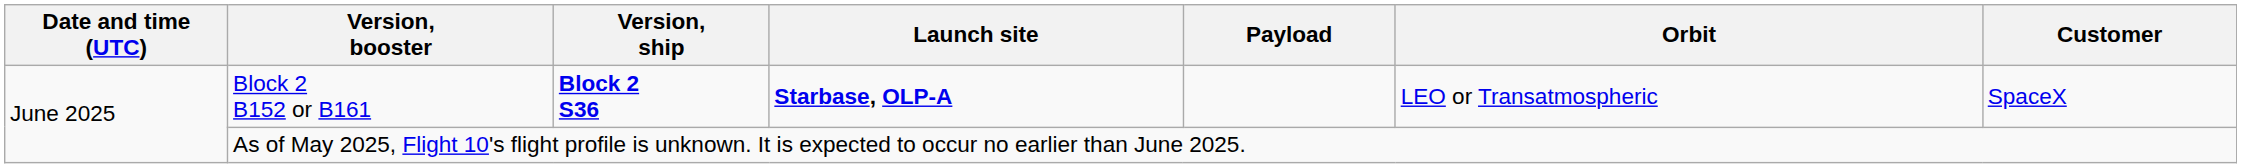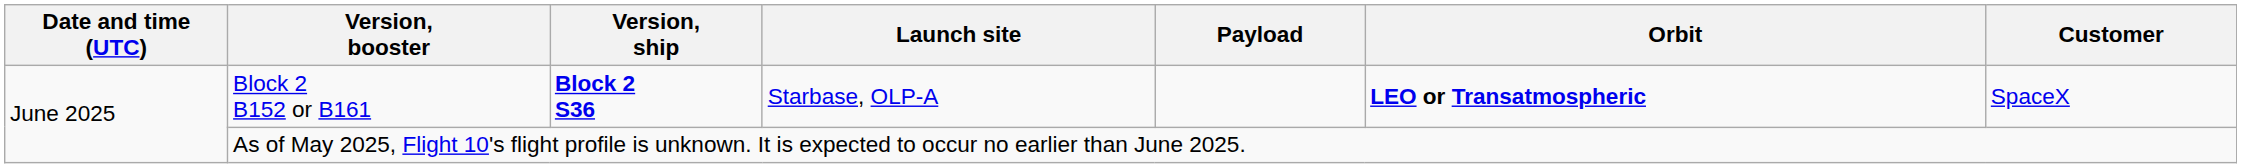(863, 96) bold -> (853, 96) normal
(1529, 96) normal -> (1508, 96) bold
